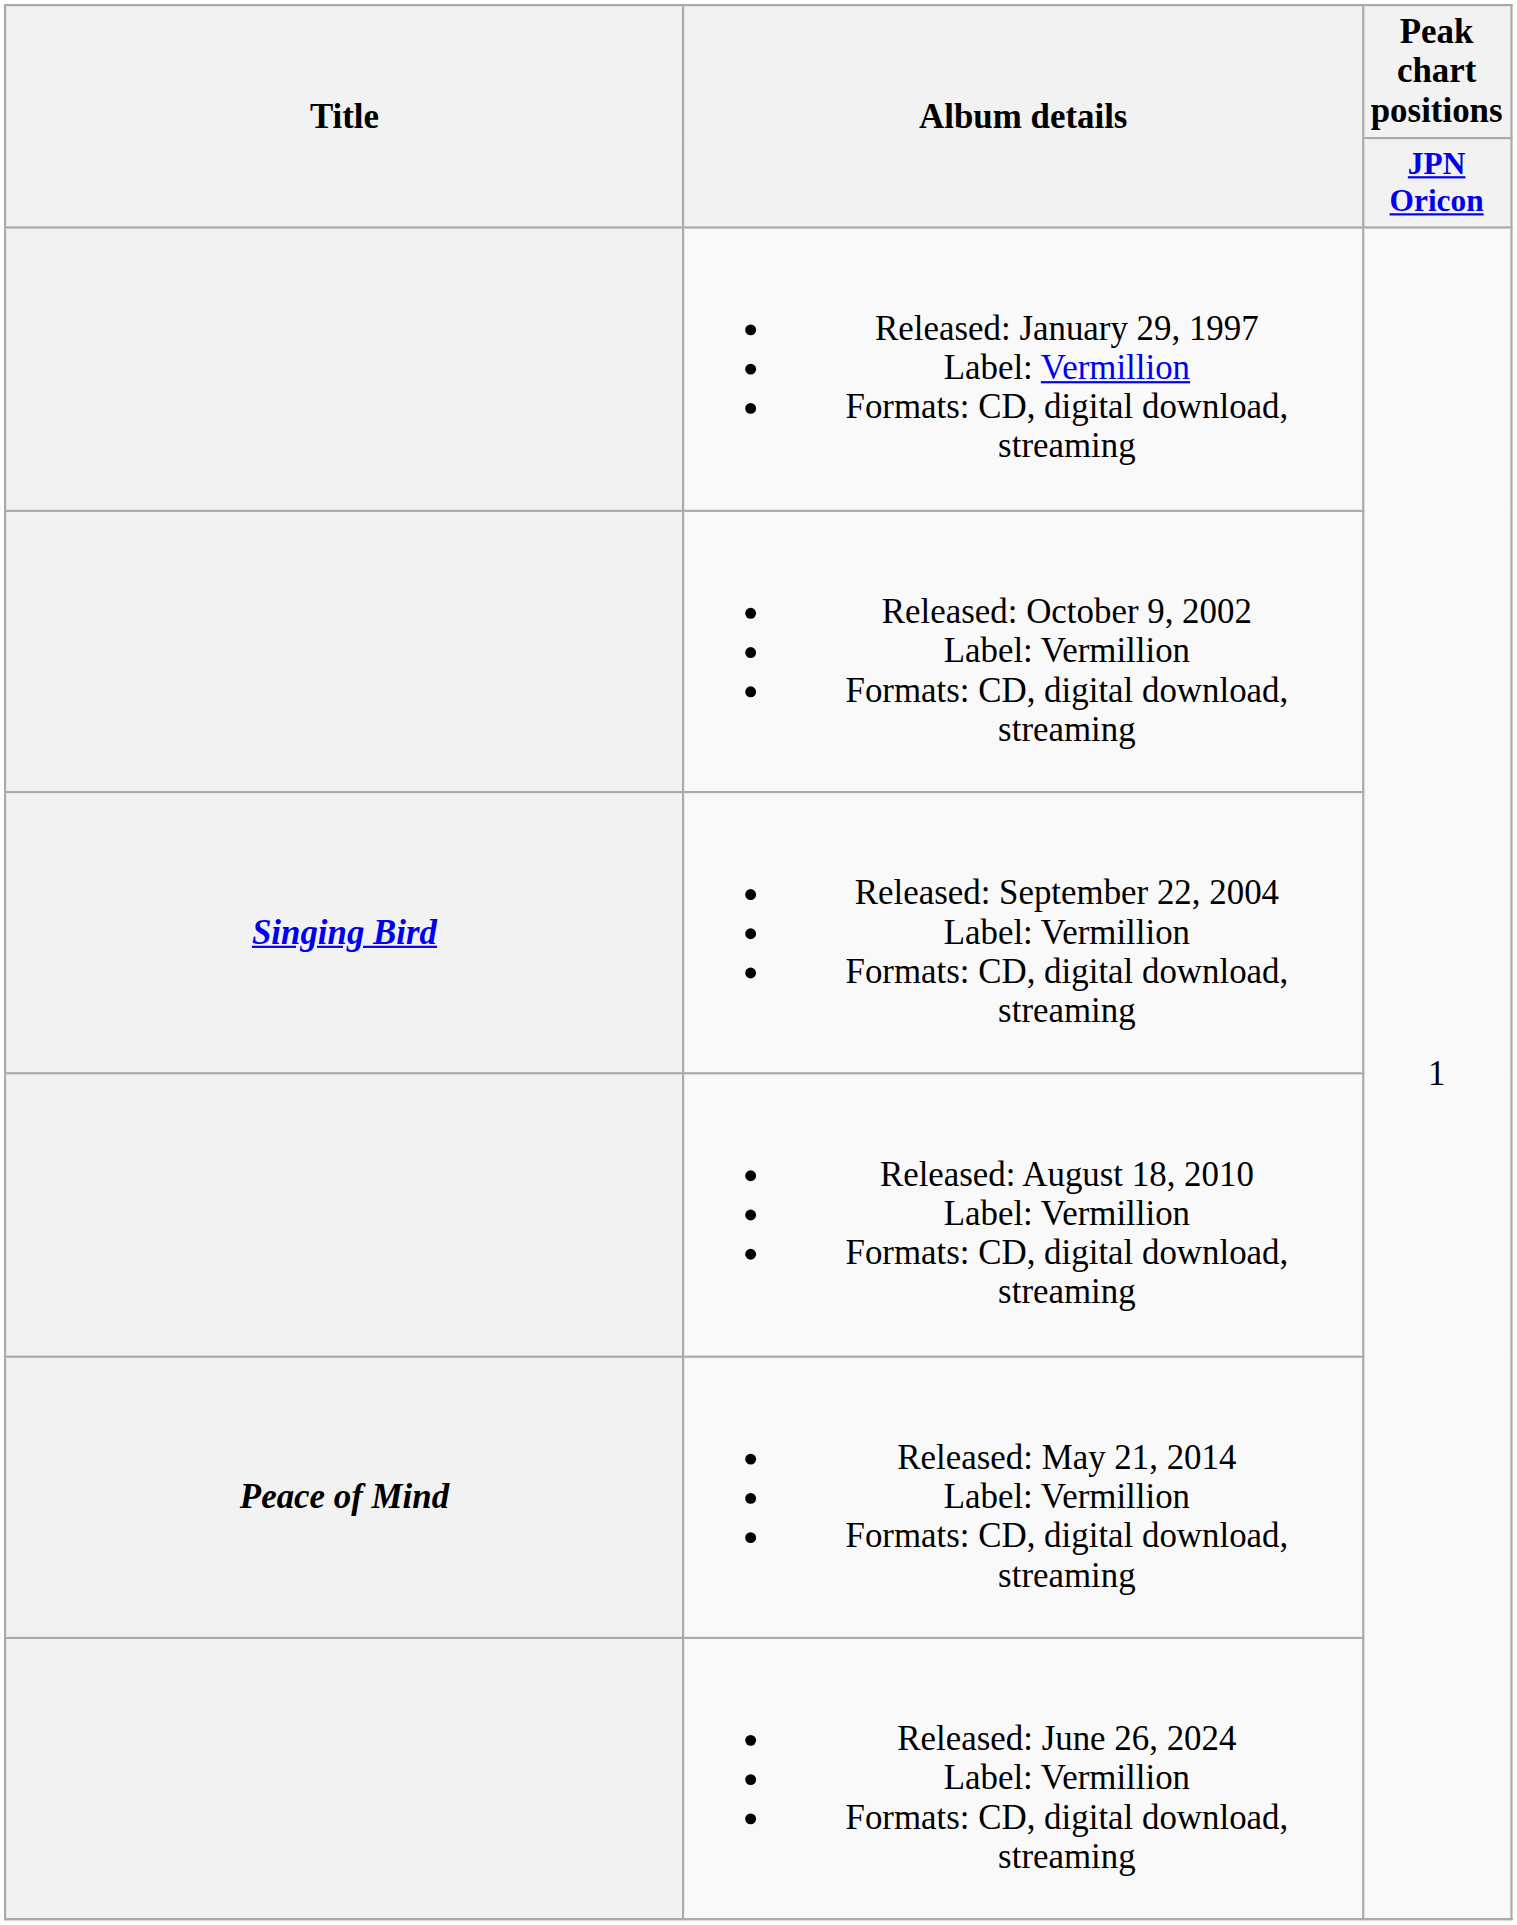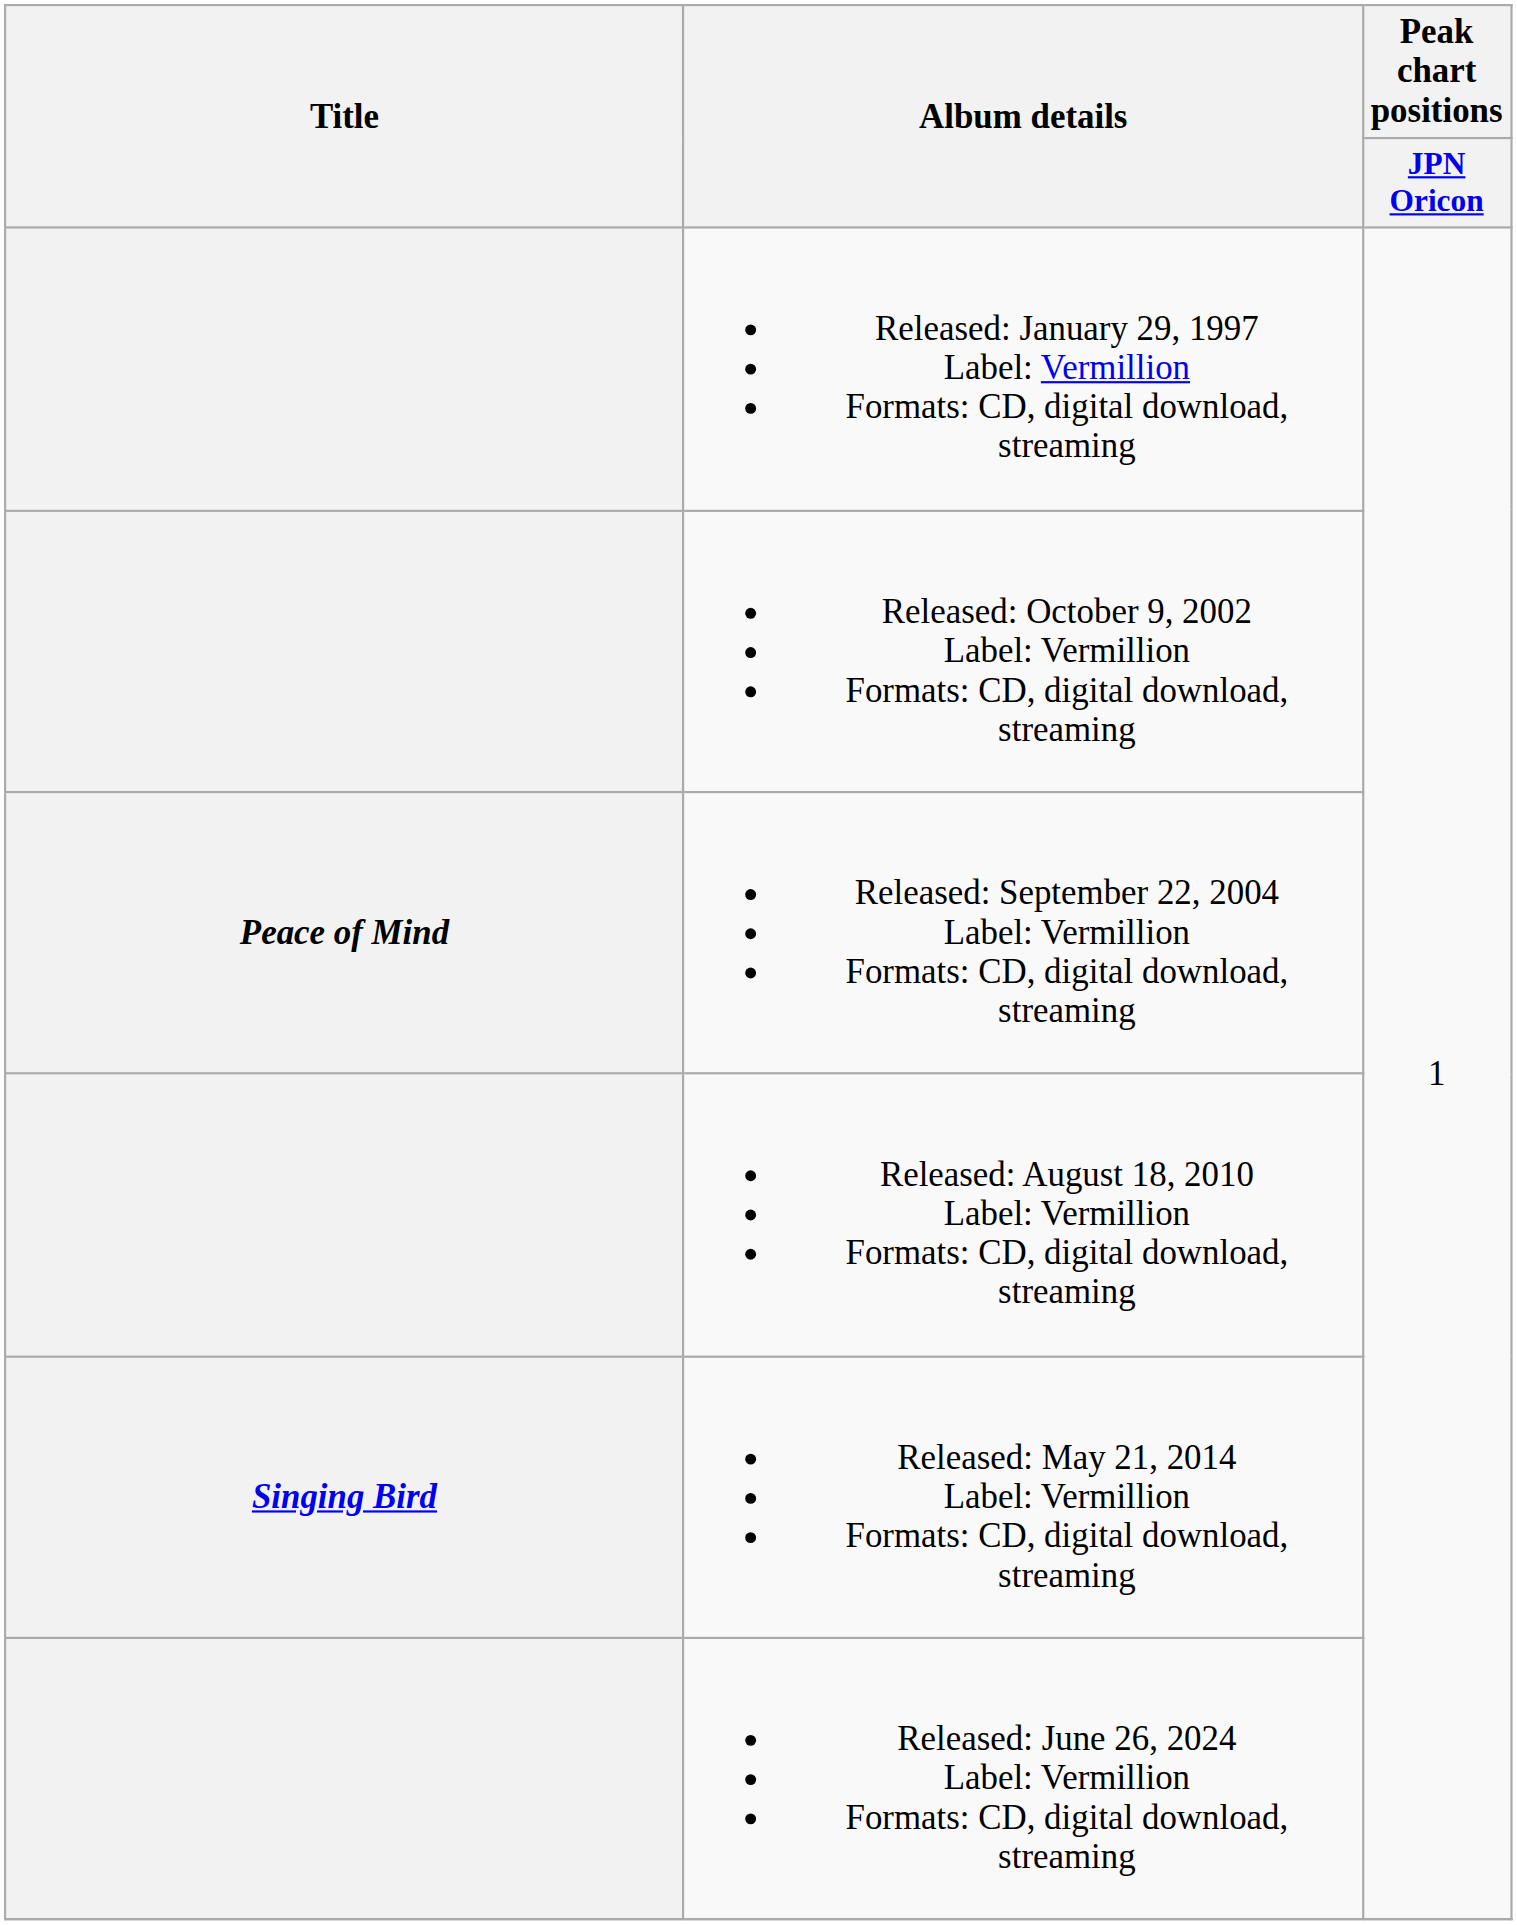(344, 932) Singing Bird -> (344, 932) Peace of Mind
(344, 1496) Peace of Mind -> (344, 1496) Singing Bird
